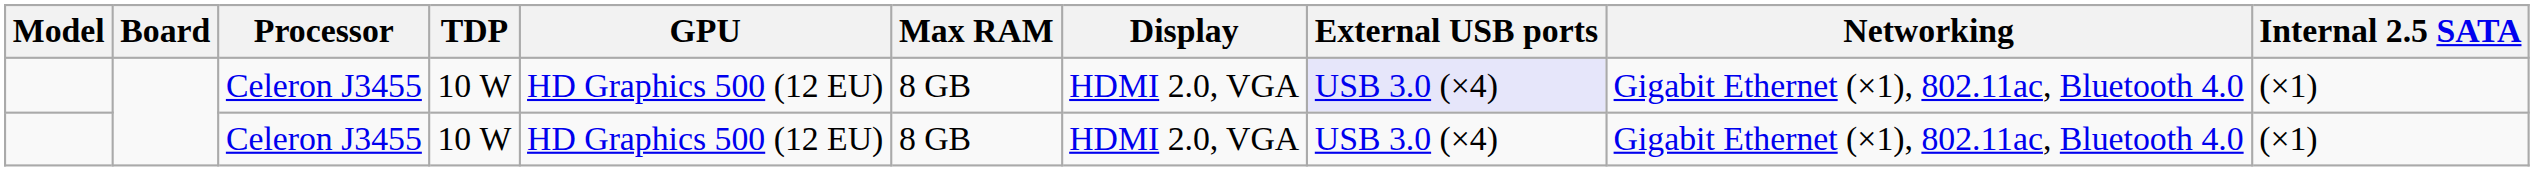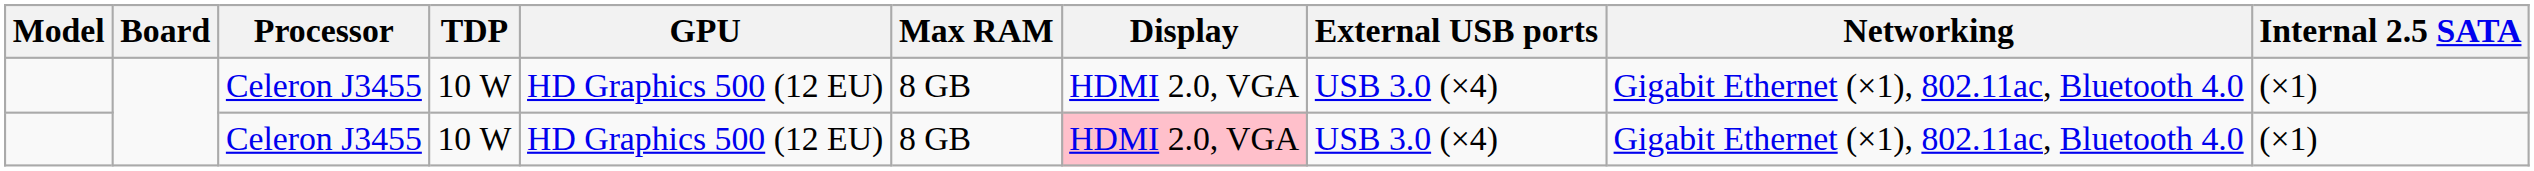(1406, 84) lavender background -> (1406, 84) no background
(1184, 138) no background -> (1184, 138) pink background
